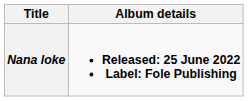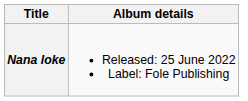(156, 67) bold -> (153, 67) normal
